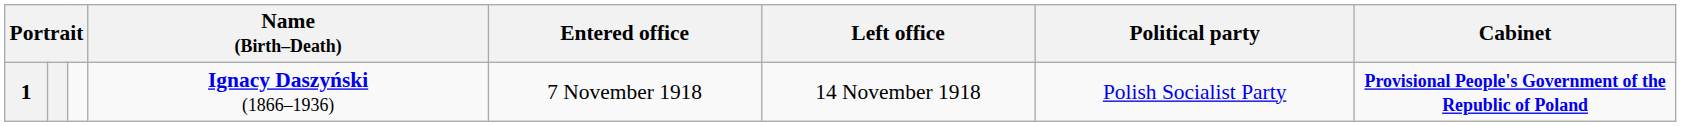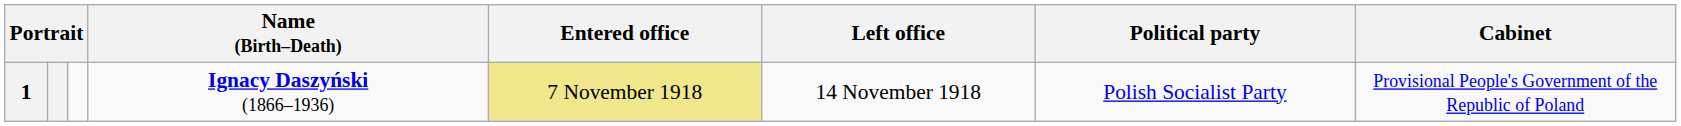(625, 91) no background -> (625, 91) khaki background
(1515, 91) bold -> (1515, 93) normal
